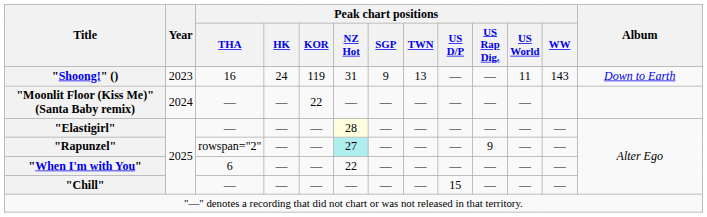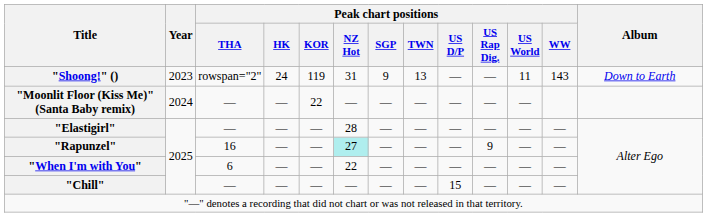(230, 76) 16 -> (230, 76) rowspan="2"
(351, 127) lightyellow background -> (351, 127) no background
(230, 146) rowspan="2" -> (230, 146) 16
